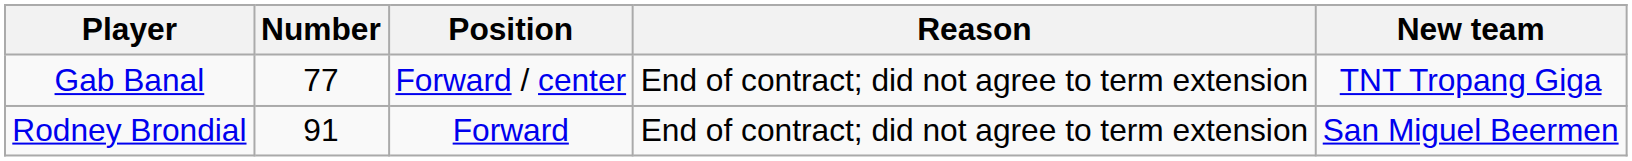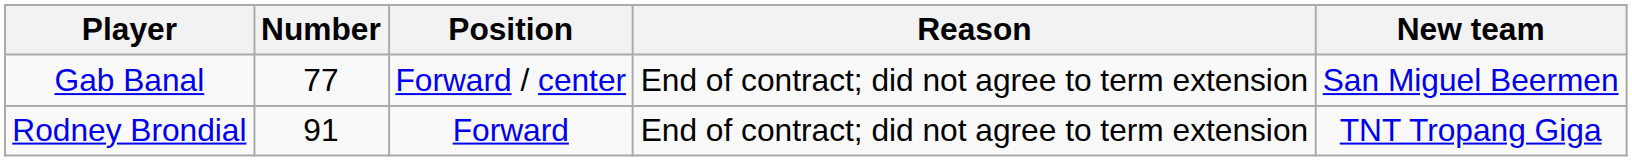(1471, 79) TNT Tropang Giga -> (1471, 79) San Miguel Beermen
(1471, 130) San Miguel Beermen -> (1471, 130) TNT Tropang Giga
